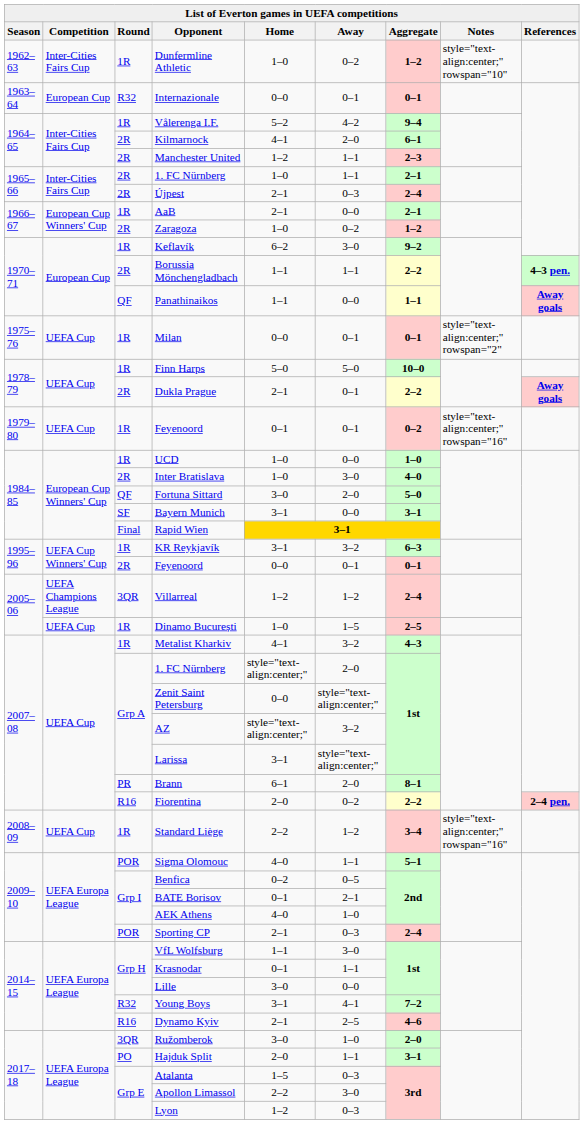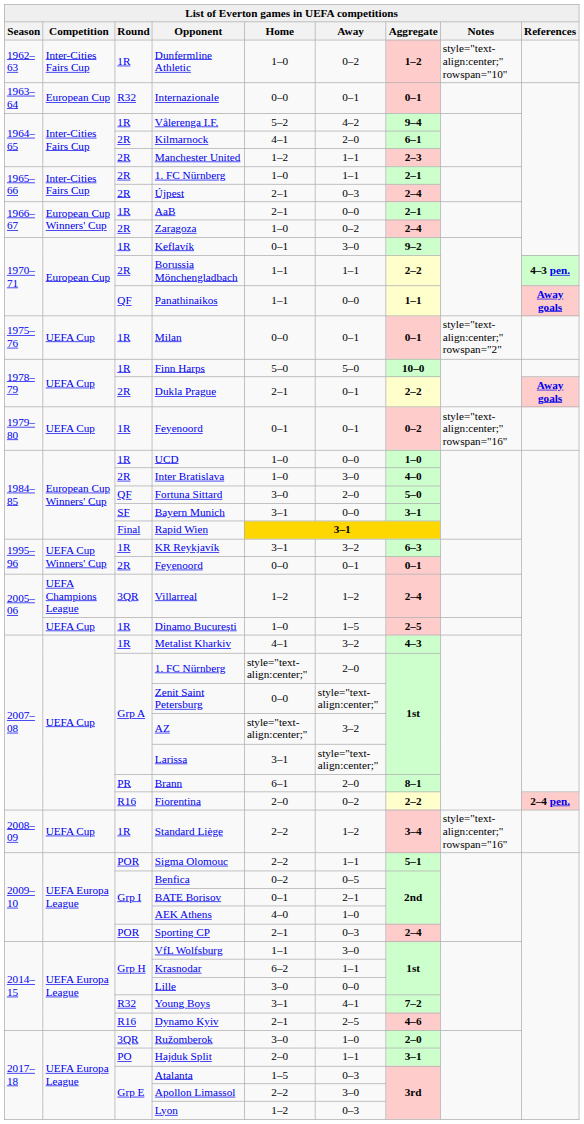(413, 228) 1–2 -> (413, 228) 2–4
(280, 246) 6–2 -> (280, 246) 0–1
(280, 861) 4–0 -> (280, 861) 2–2
(280, 968) 0–1 -> (280, 968) 6–2
